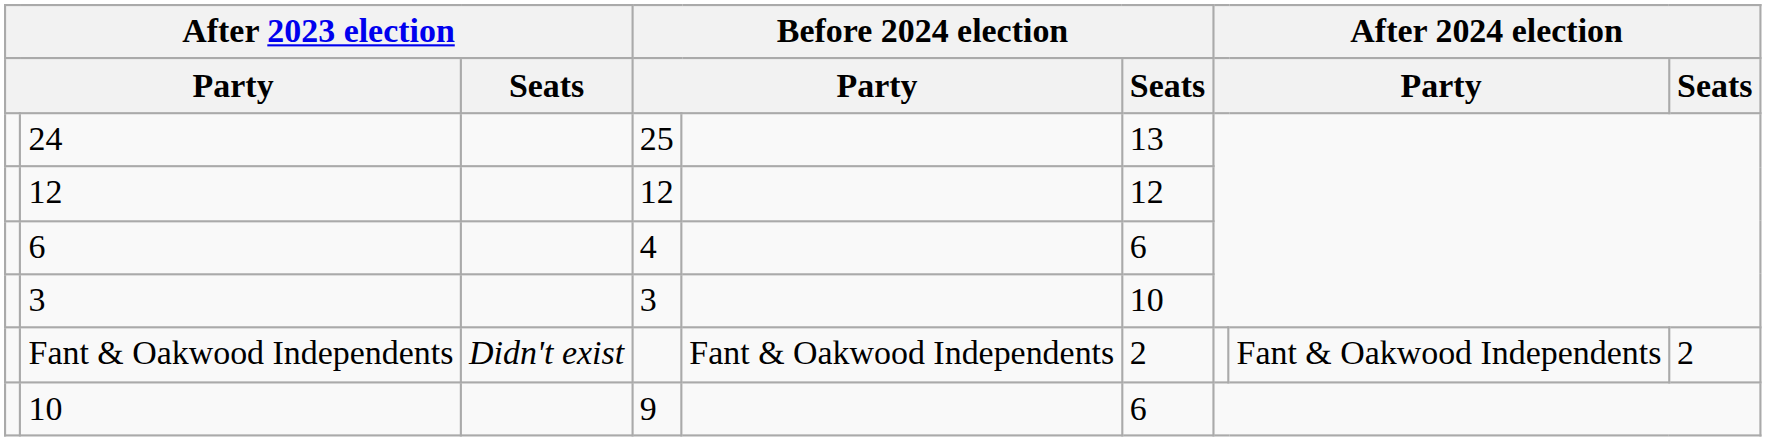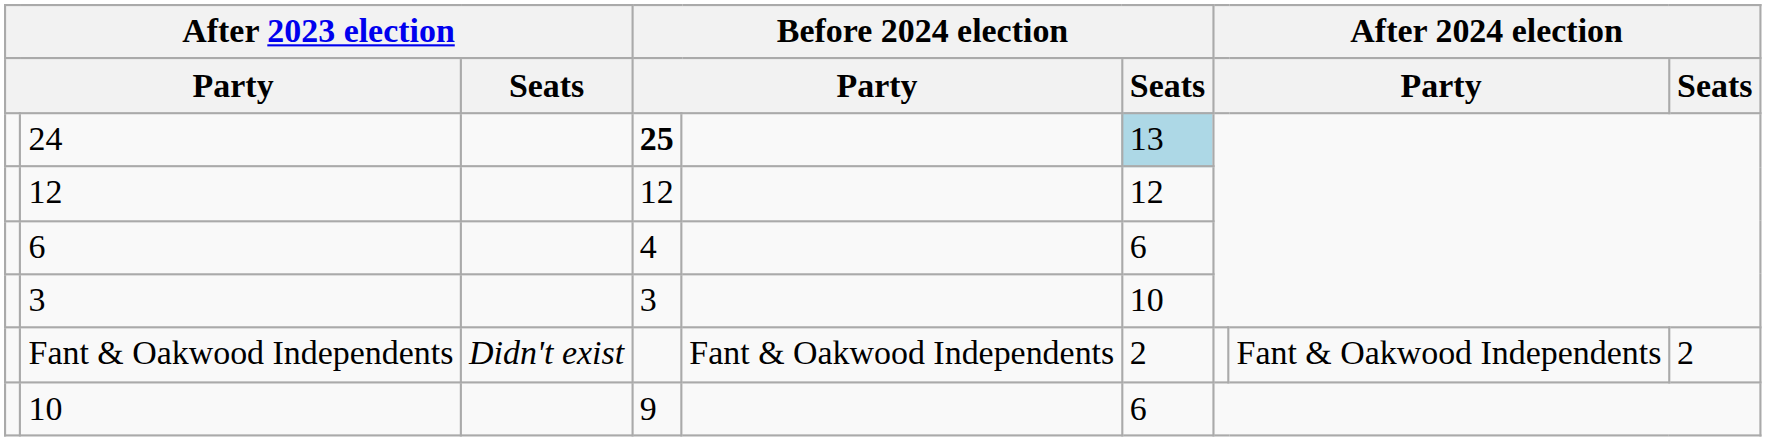(657, 138) normal -> (657, 138) bold
(1147, 138) no background -> (1147, 138) lightblue background
